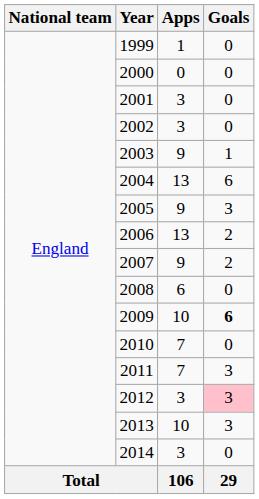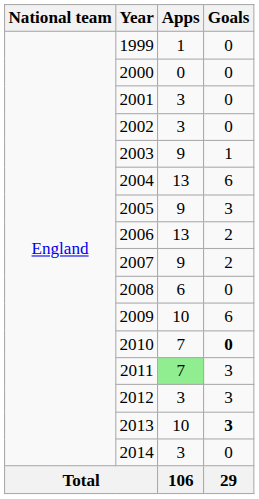(229, 316) bold -> (229, 316) normal
(229, 343) normal -> (229, 343) bold
(181, 371) no background -> (181, 371) lightgreen background
(229, 398) pink background -> (229, 398) no background
(229, 425) normal -> (229, 425) bold
